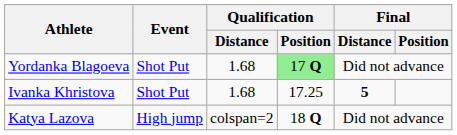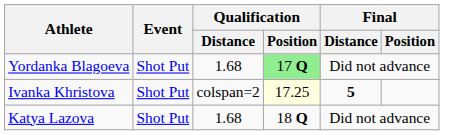(242, 92) 1.68 -> (228, 92) colspan=2
(306, 92) no background -> (292, 92) lightyellow background
(170, 117) High jump -> (163, 117) Shot Put
(242, 117) colspan=2 -> (228, 117) 1.68
